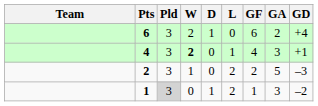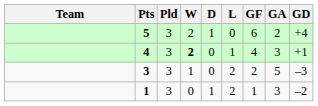(146, 33) 6 -> (146, 33) 5
(146, 71) 2 -> (146, 71) 3
(169, 91) lightgrey background -> (169, 91) no background
